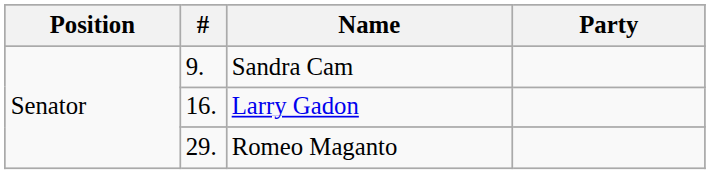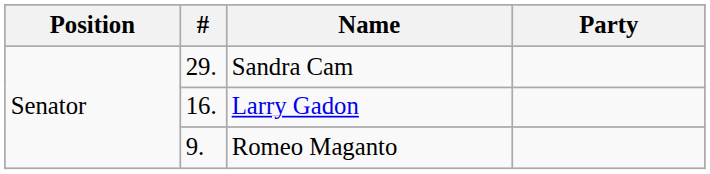(195, 66) 9. -> (201, 66) 29.
(201, 147) 29. -> (195, 147) 9.
